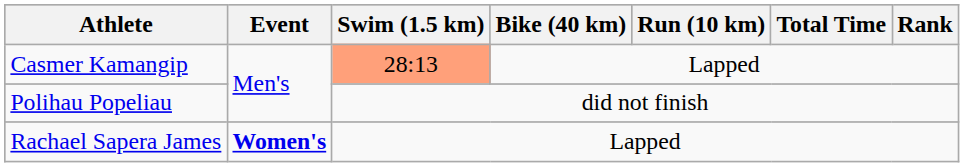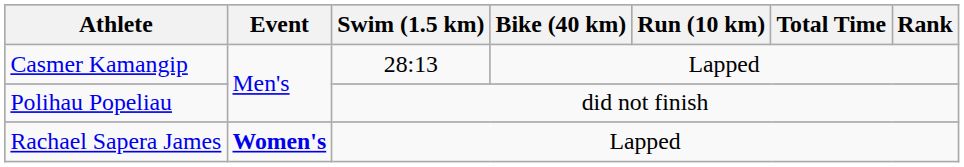(411, 63) lightsalmon background -> (411, 63) no background
